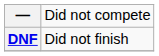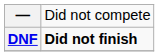(87, 39) normal -> (91, 39) bold
